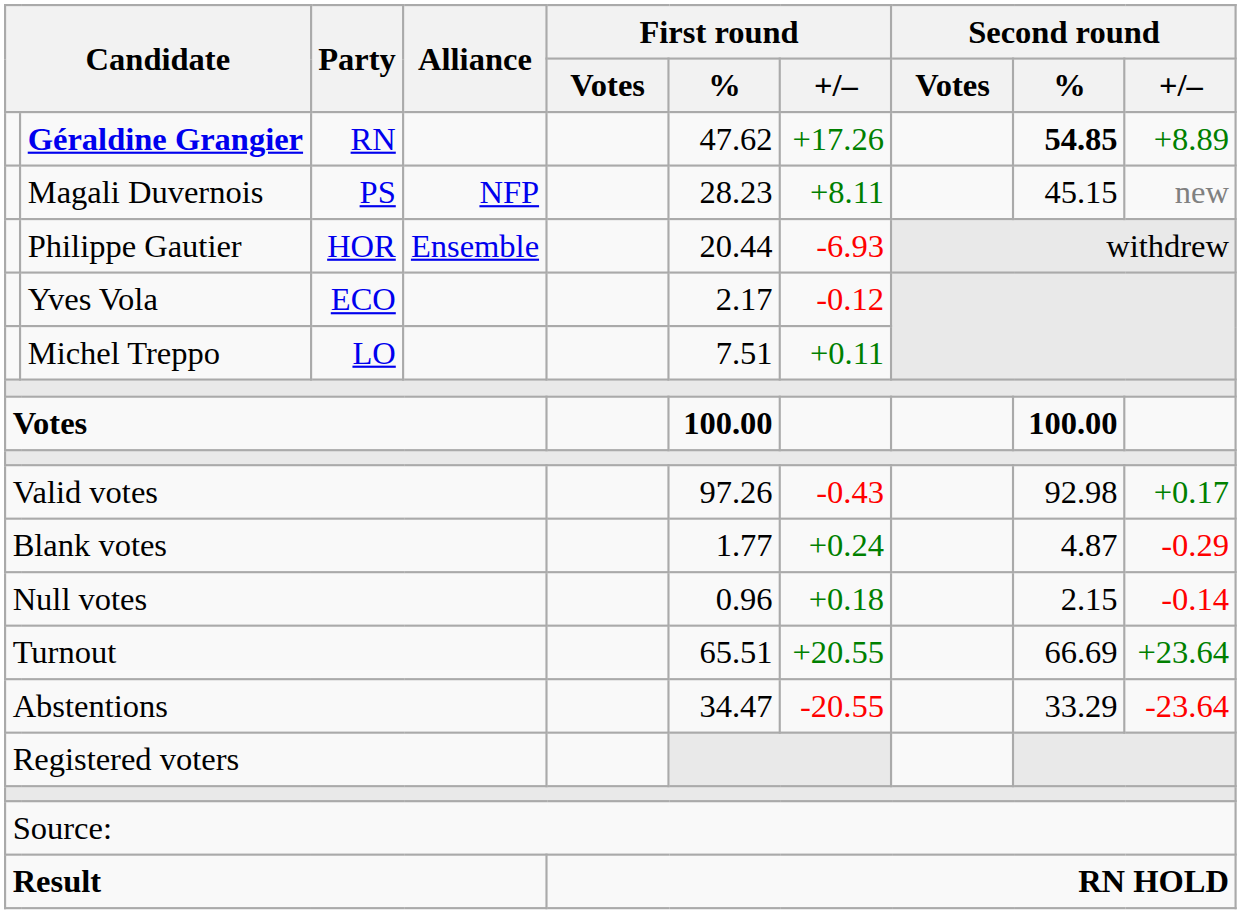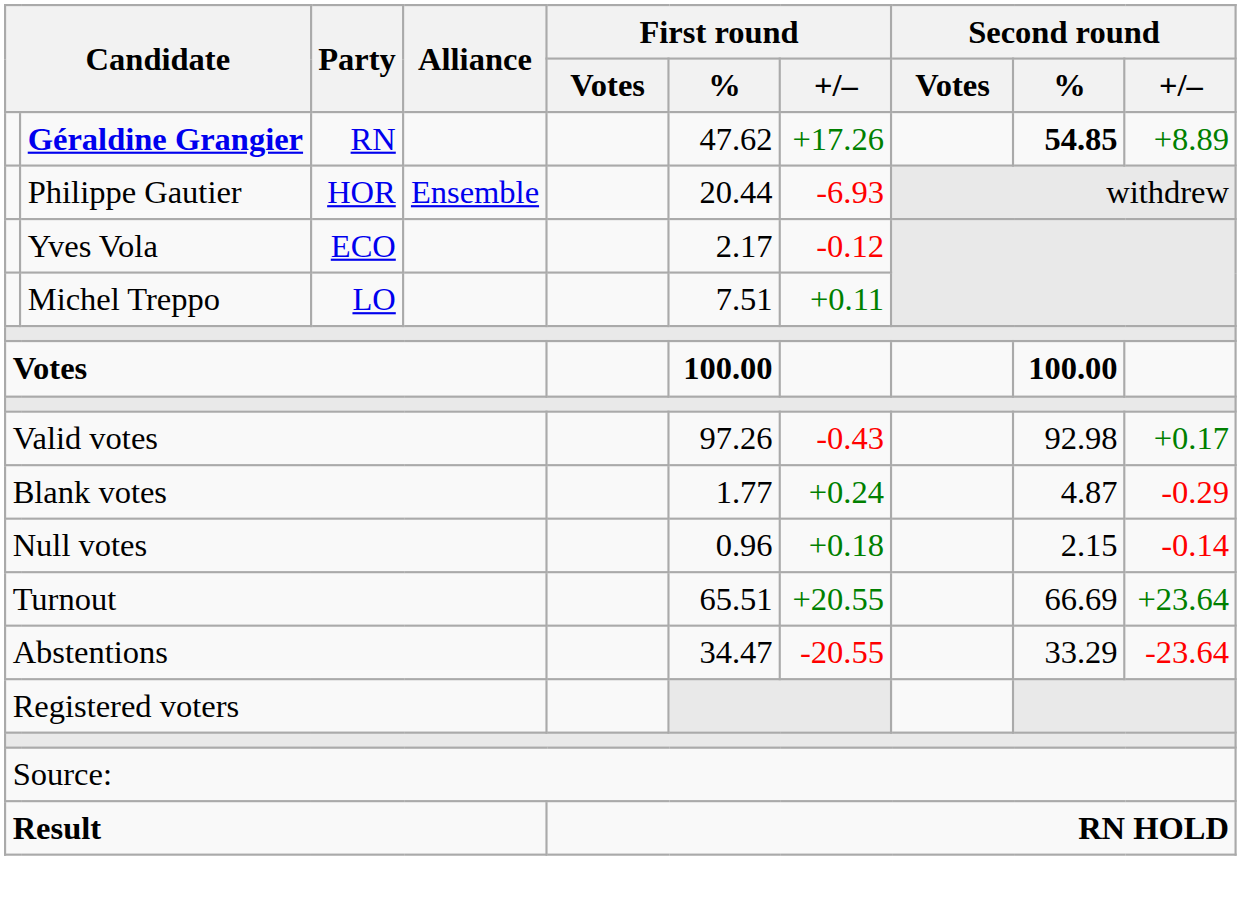- row: (146, 192)
